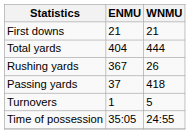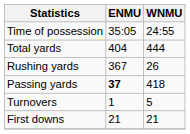rows swapped: (36, 31) <-> (55, 119)
(114, 84) normal -> (114, 84) bold
